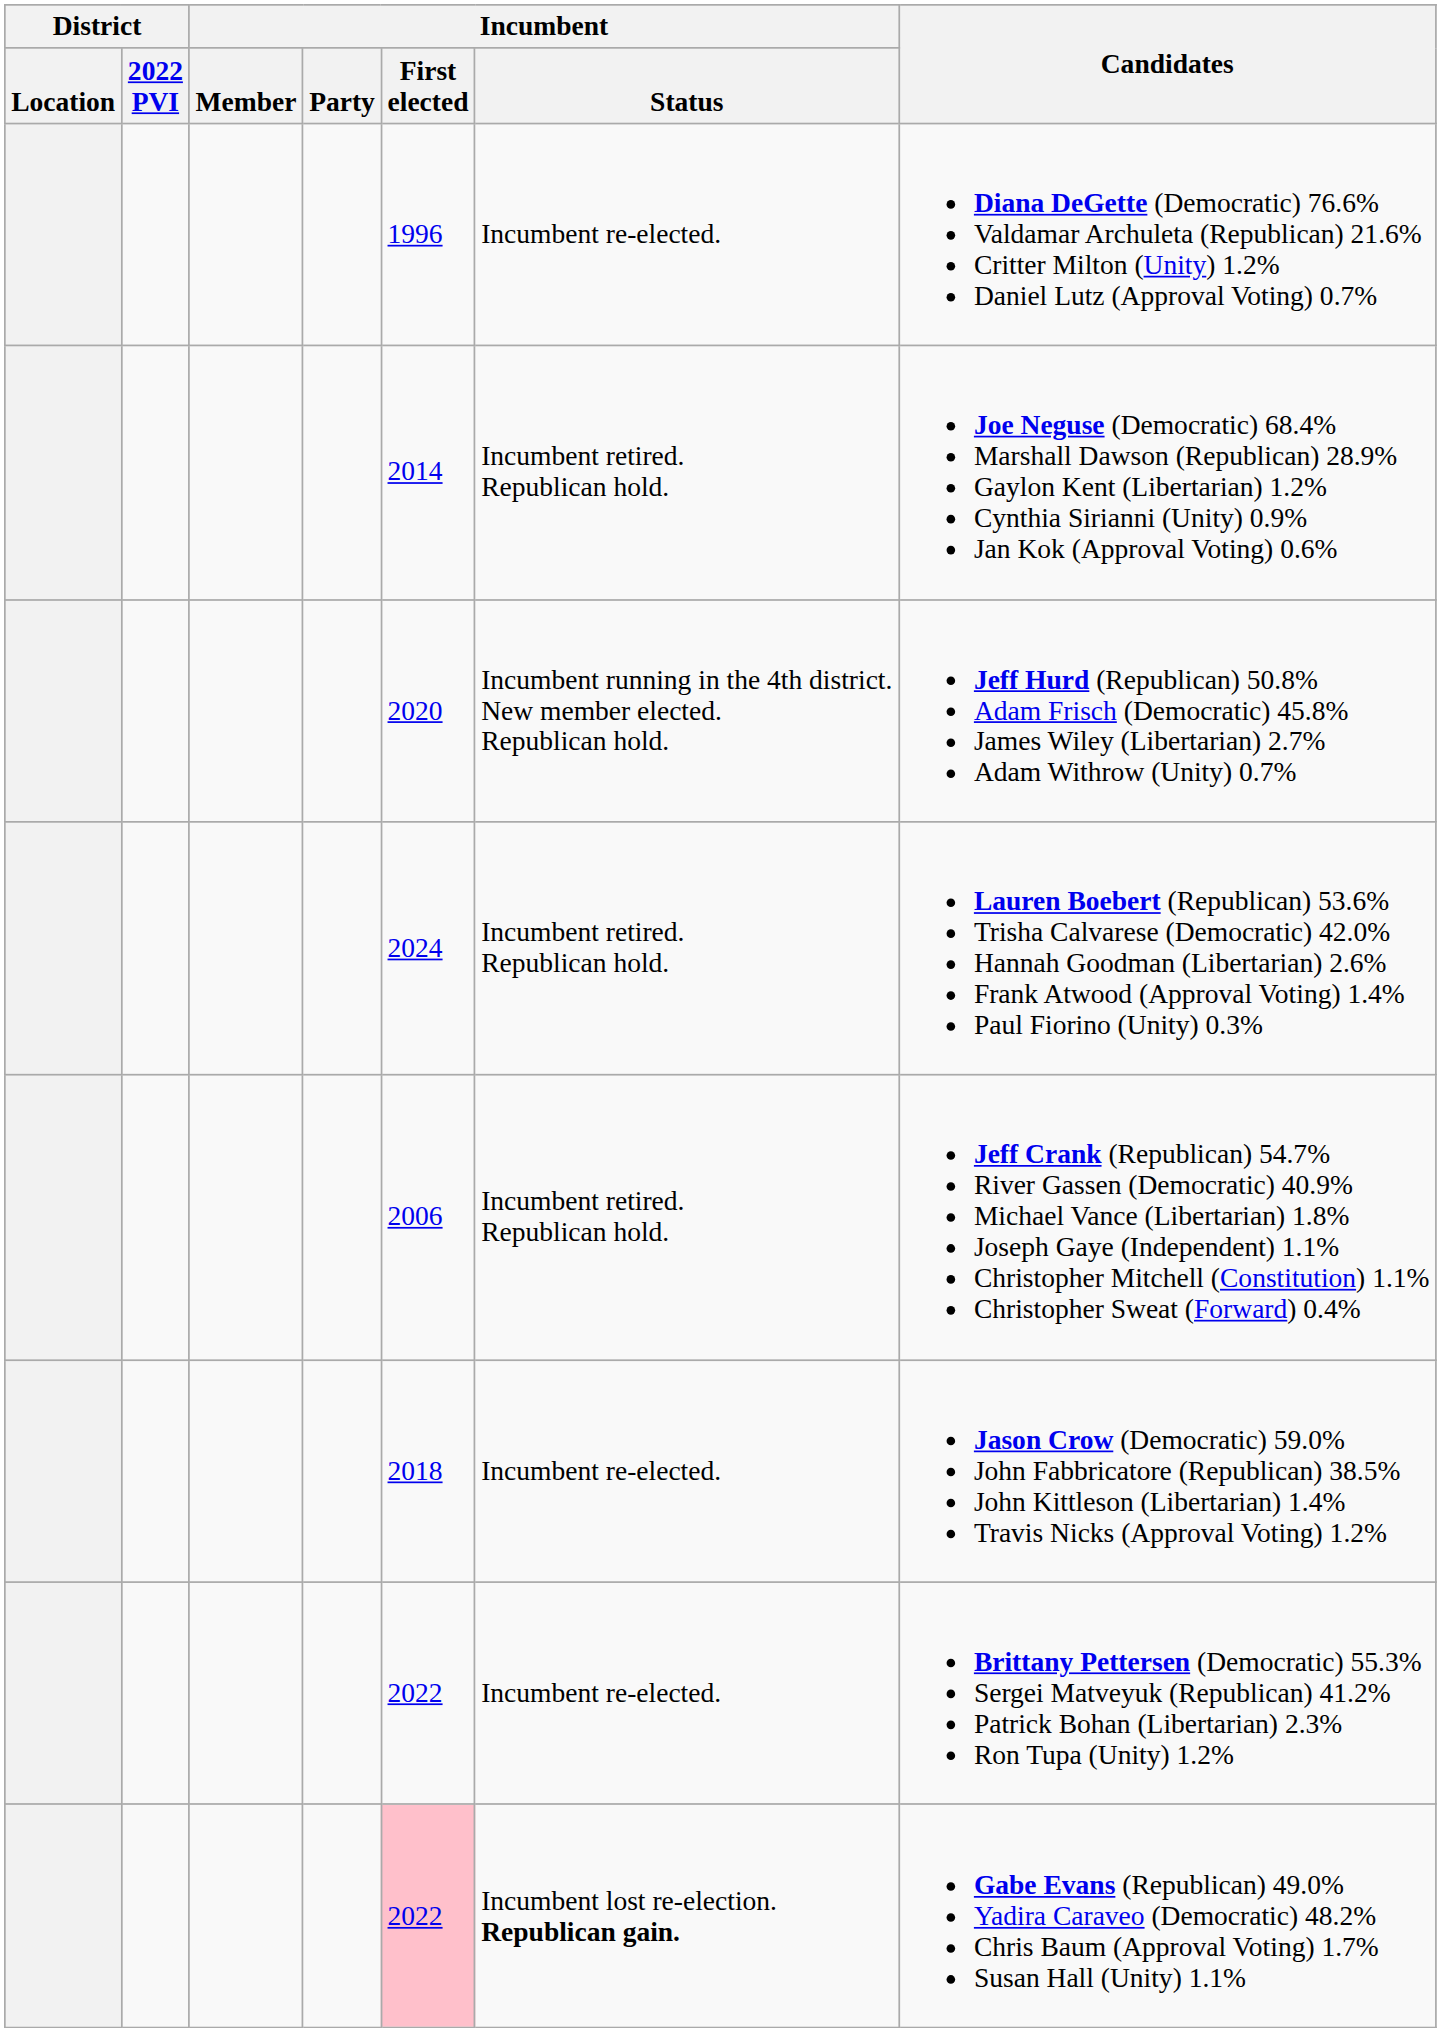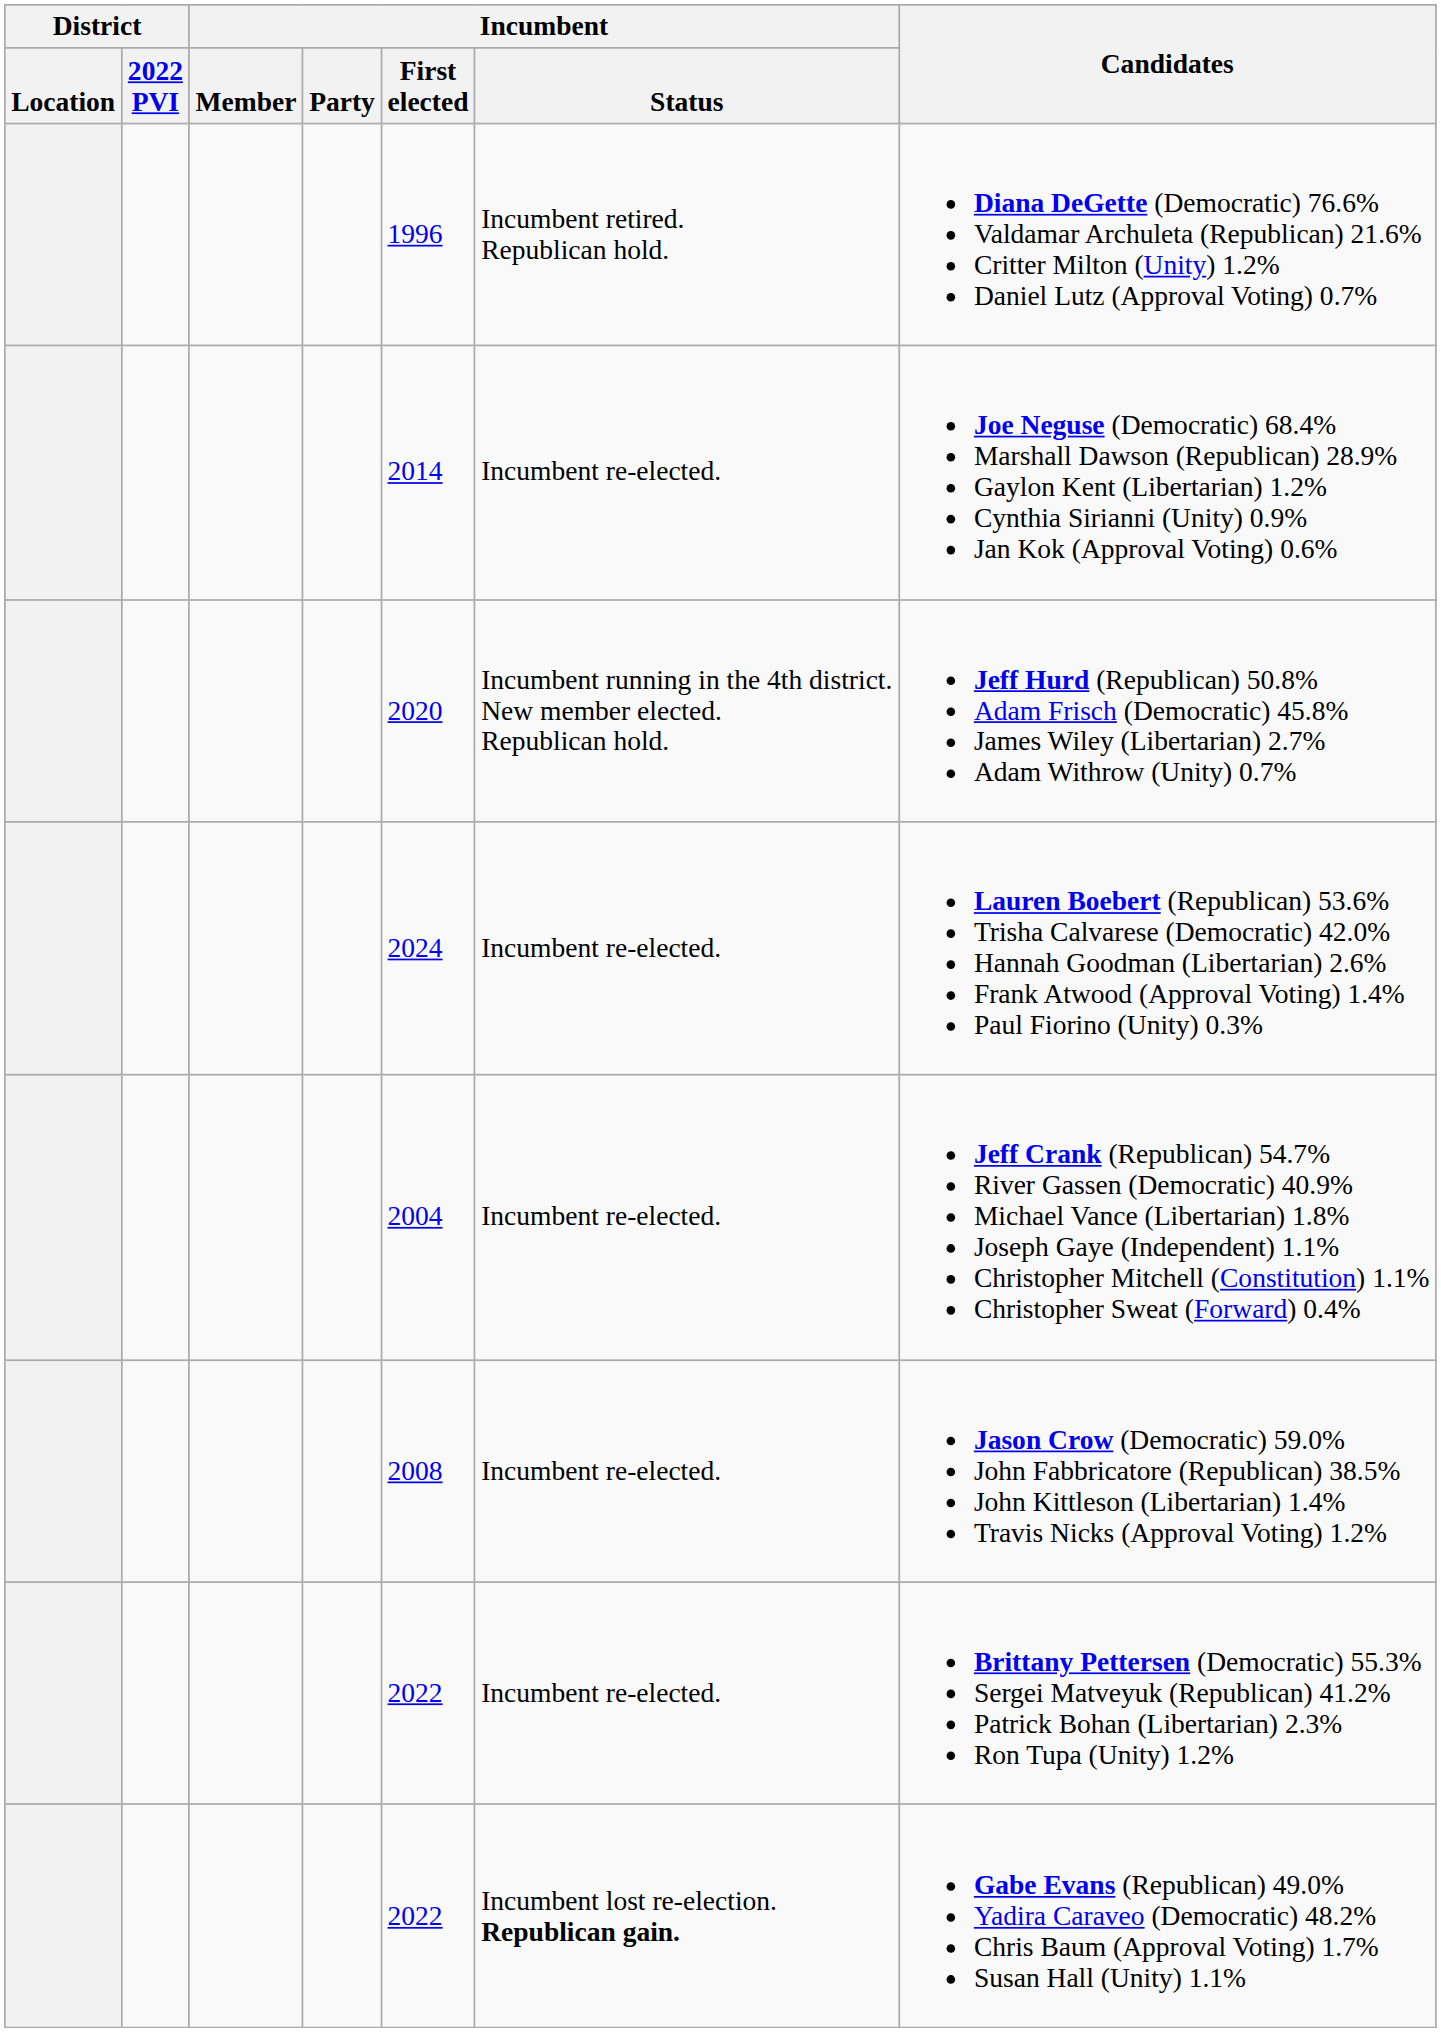(601, 234) Incumbent re-elected. -> (583, 234) Incumbent retired. Republican hold.
(583, 472) Incumbent retired. Republican hold. -> (601, 472) Incumbent re-elected.
(583, 948) Incumbent retired. Republican hold. -> (601, 948) Incumbent re-elected.
(415, 1216) 2006 -> (415, 1216) 2004
(583, 1216) Incumbent retired. Republican hold. -> (601, 1216) Incumbent re-elected.
(415, 1470) 2018 -> (415, 1470) 2008
(415, 1915) pink background -> (415, 1915) no background
